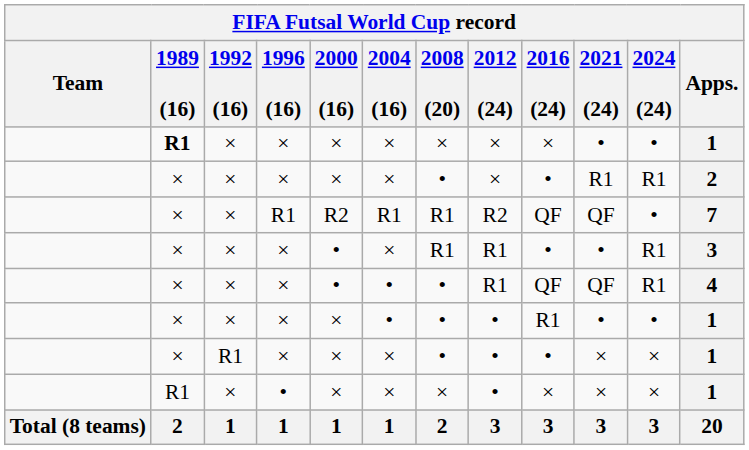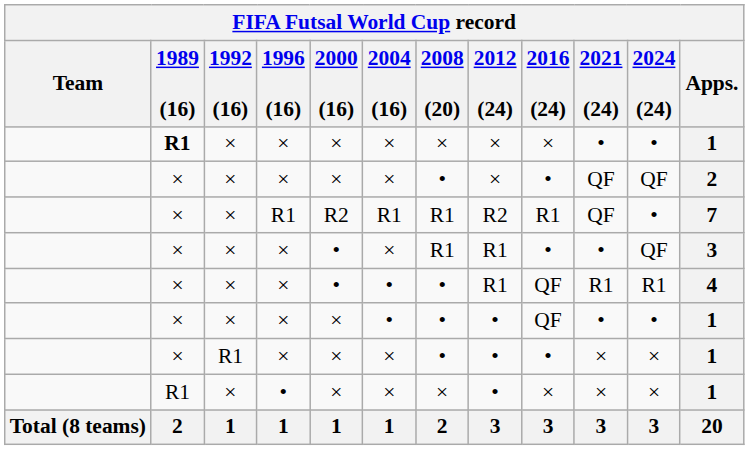(601, 179) R1 -> (601, 179) QF
(654, 179) R1 -> (654, 179) QF
(548, 214) QF -> (548, 214) R1
(654, 250) R1 -> (654, 250) QF
(601, 285) QF -> (601, 285) R1
(548, 320) R1 -> (548, 320) QF
